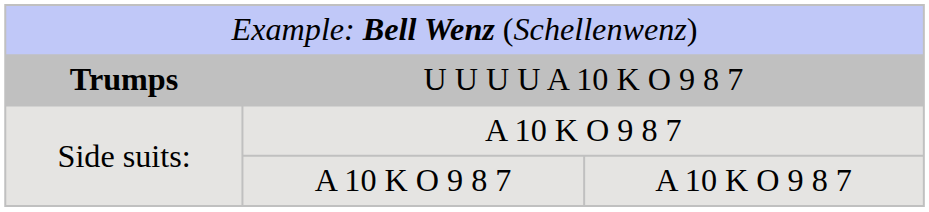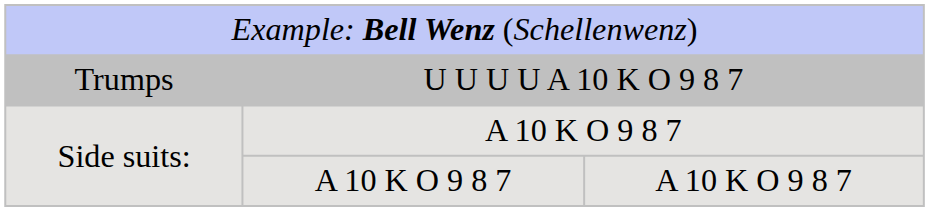(124, 79) bold -> (124, 79) normal
